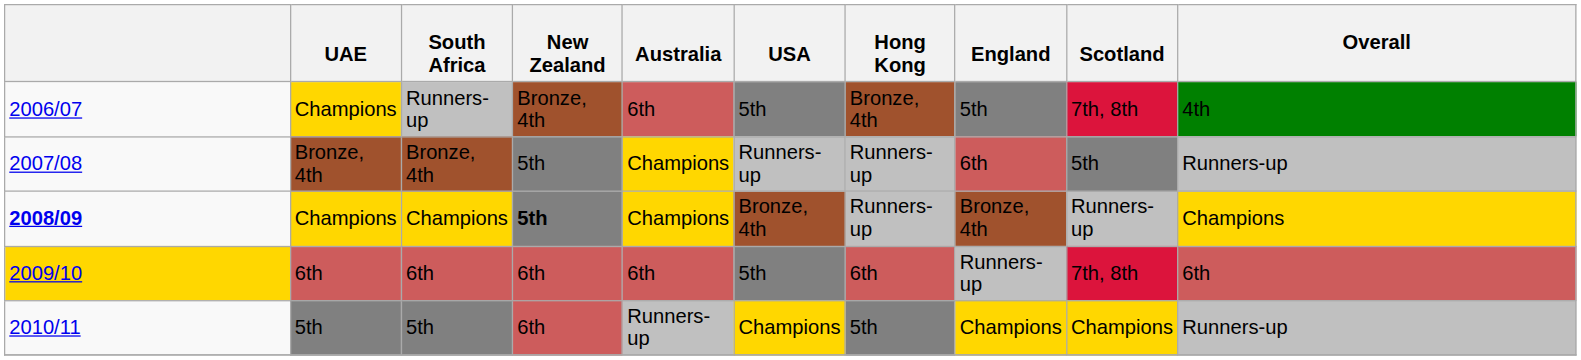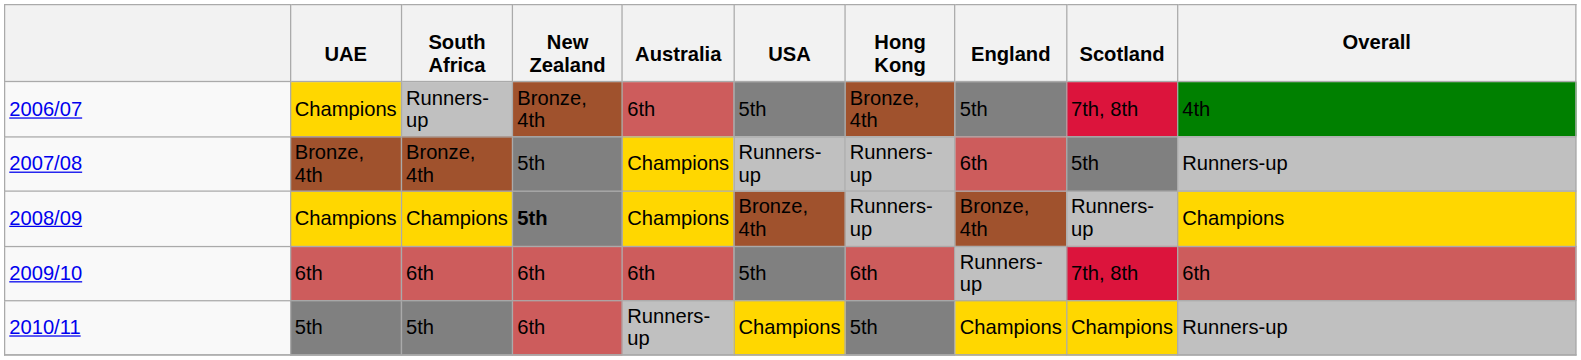(46, 218) bold -> (46, 218) normal
(46, 273) gold background -> (46, 273) no background
